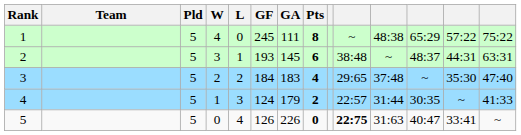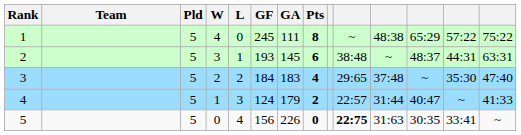(425, 99) 30:35 -> (425, 99) 40:47
(264, 120) 126 -> (264, 120) 156
(425, 120) 40:47 -> (425, 120) 30:35
